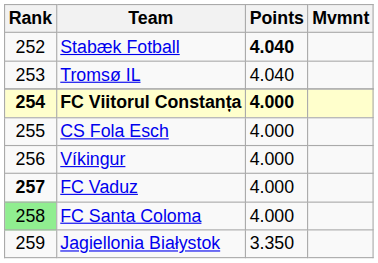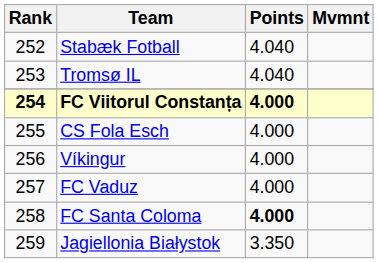(272, 46) bold -> (272, 46) normal
(30, 187) bold -> (30, 187) normal
(30, 215) lightgreen background -> (30, 215) no background
(272, 215) normal -> (272, 215) bold
